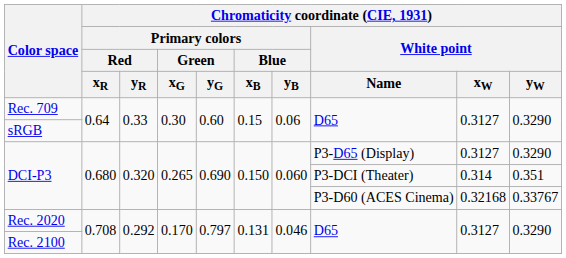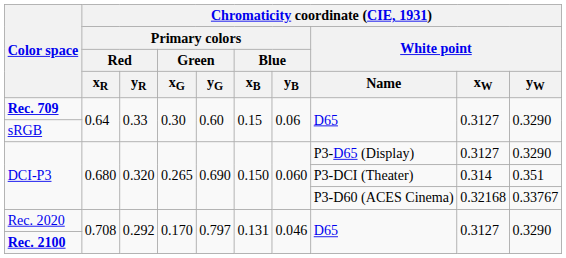(33, 108) normal -> (33, 108) bold
(36, 242) normal -> (37, 242) bold
